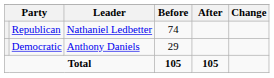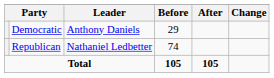rows swapped: (36, 30) <-> (37, 47)
